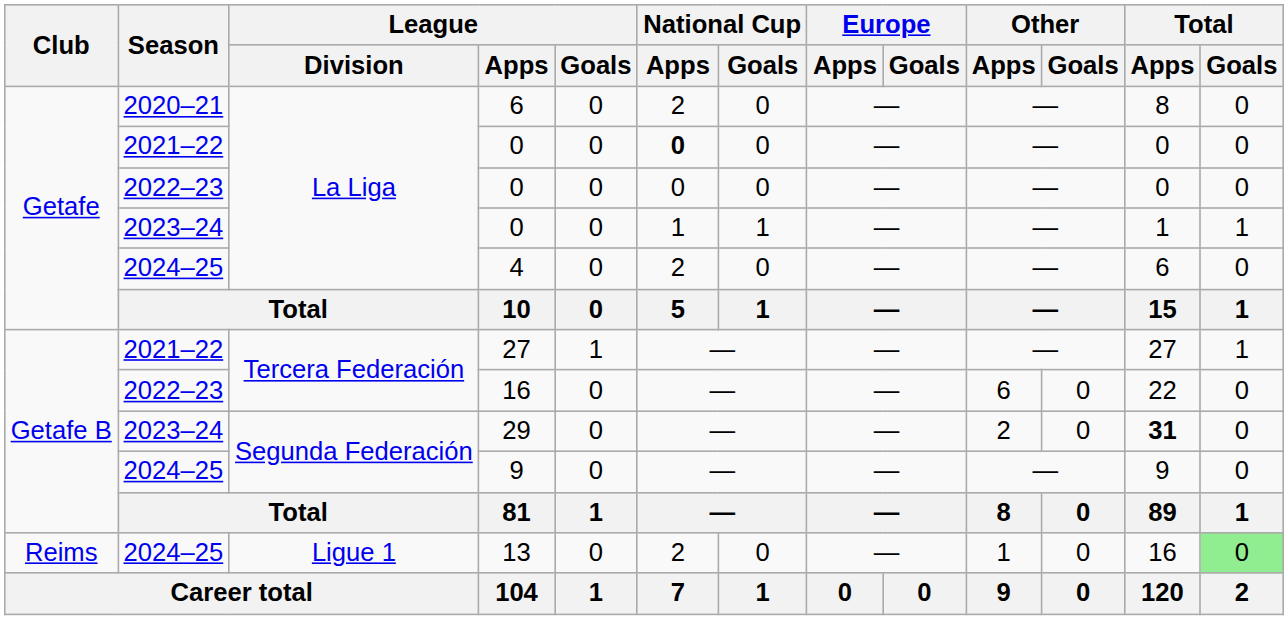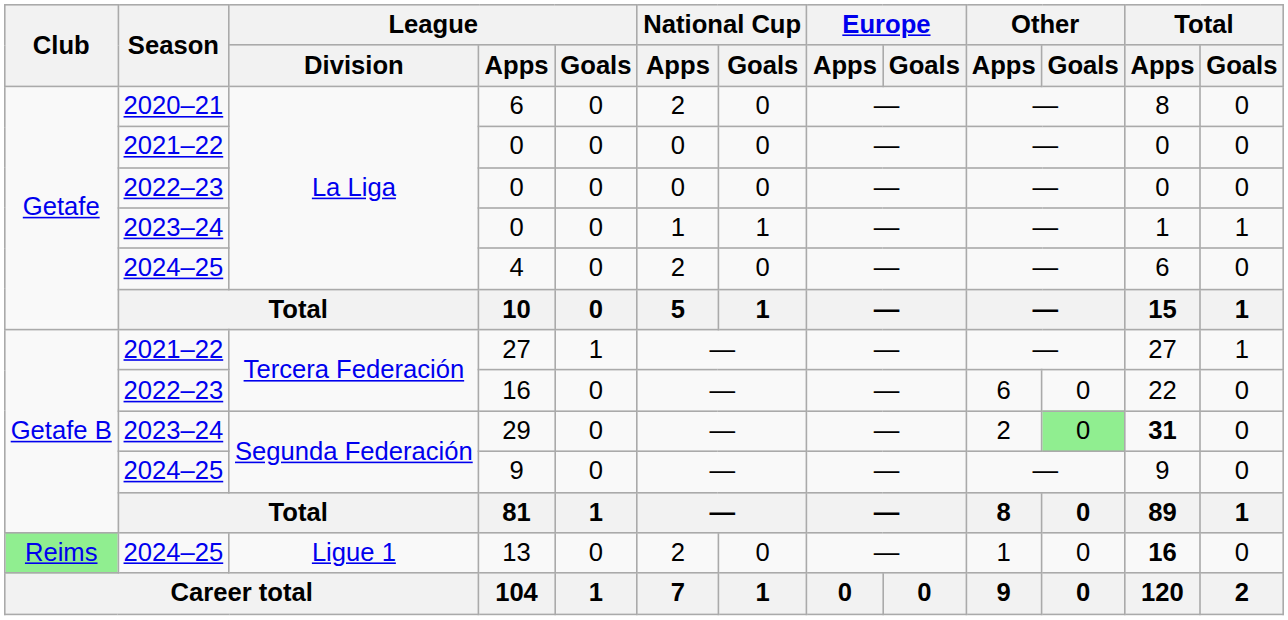(678, 146) bold -> (678, 146) normal
(1083, 430) no background -> (1083, 430) lightgreen background
(61, 552) no background -> (61, 552) lightgreen background
(1162, 552) normal -> (1162, 552) bold
(1242, 552) lightgreen background -> (1242, 552) no background
